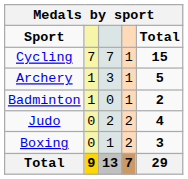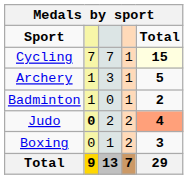(160, 58) no background -> (160, 58) lightyellow background
(91, 121) normal -> (91, 121) bold
(160, 121) no background -> (160, 121) lightsalmon background
